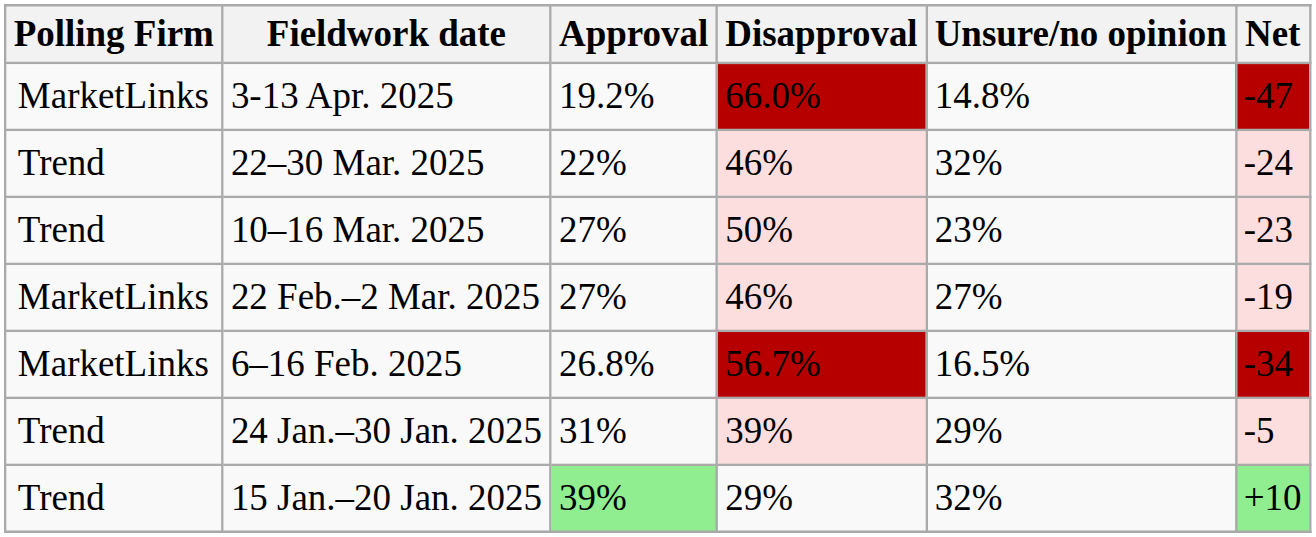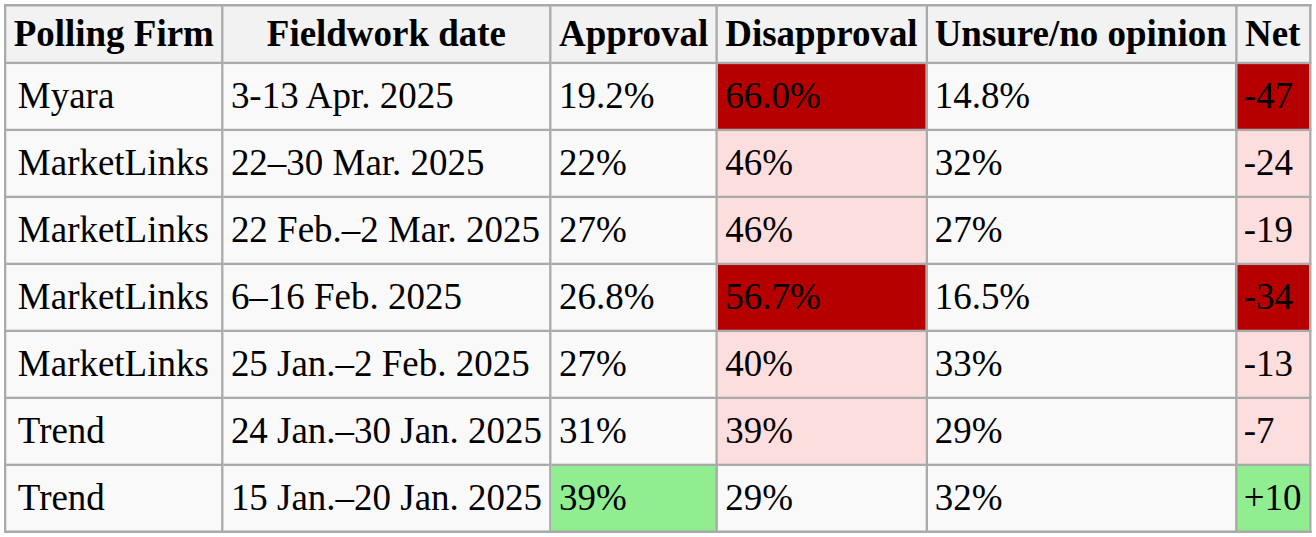(113, 96) MarketLinks -> (66, 96) Myara
(61, 163) Trend -> (113, 163) MarketLinks
- row: (358, 230)
+ row: (380, 364)
(1259, 431) -5 -> (1259, 431) -7
